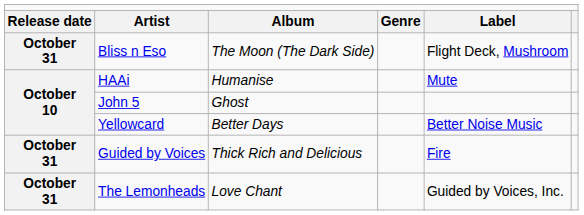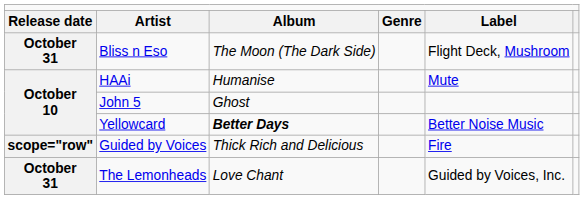(247, 124) normal -> (251, 124) bold
(50, 154) October 31 -> (50, 146) scope="row"
